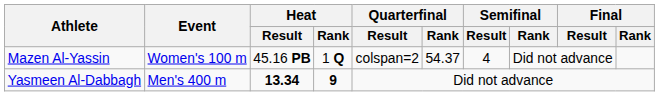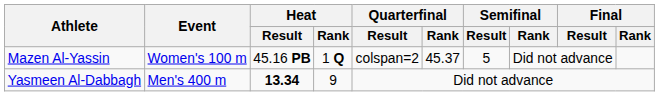(443, 58) 54.37 -> (443, 58) 45.37
(486, 58) 4 -> (486, 58) 5
(333, 80) bold -> (333, 80) normal
